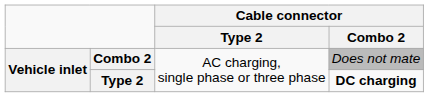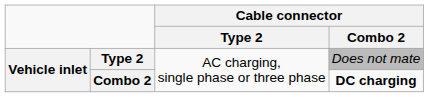(122, 59) Combo 2 -> (122, 59) Type 2
(122, 80) Type 2 -> (122, 80) Combo 2
